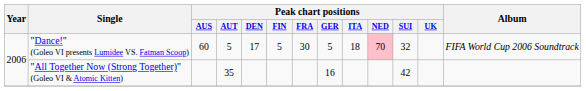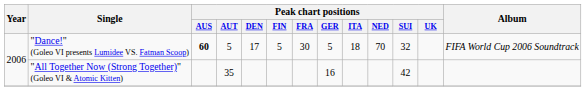(204, 46) normal -> (204, 46) bold
(380, 46) pink background -> (380, 46) no background
